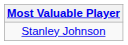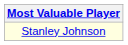(63, 31) no background -> (63, 31) lightyellow background
